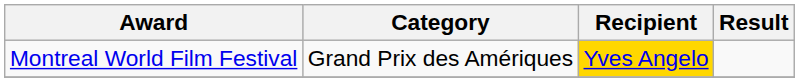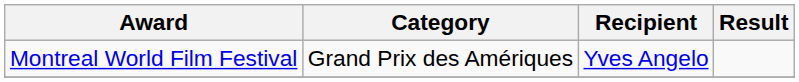(646, 58) gold background -> (646, 58) no background
